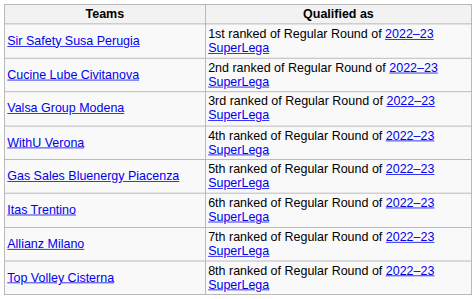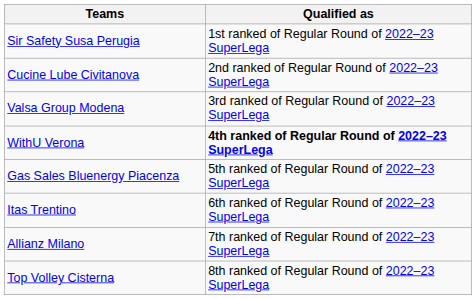(321, 142) normal -> (327, 142) bold
